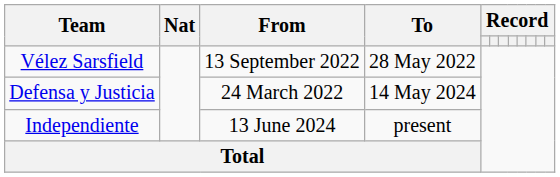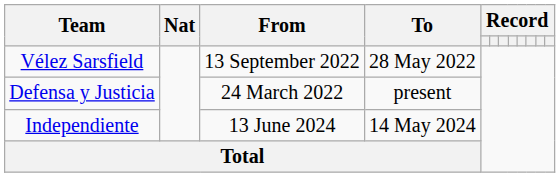(422, 93) 14 May 2024 -> (422, 93) present
(422, 124) present -> (422, 124) 14 May 2024
